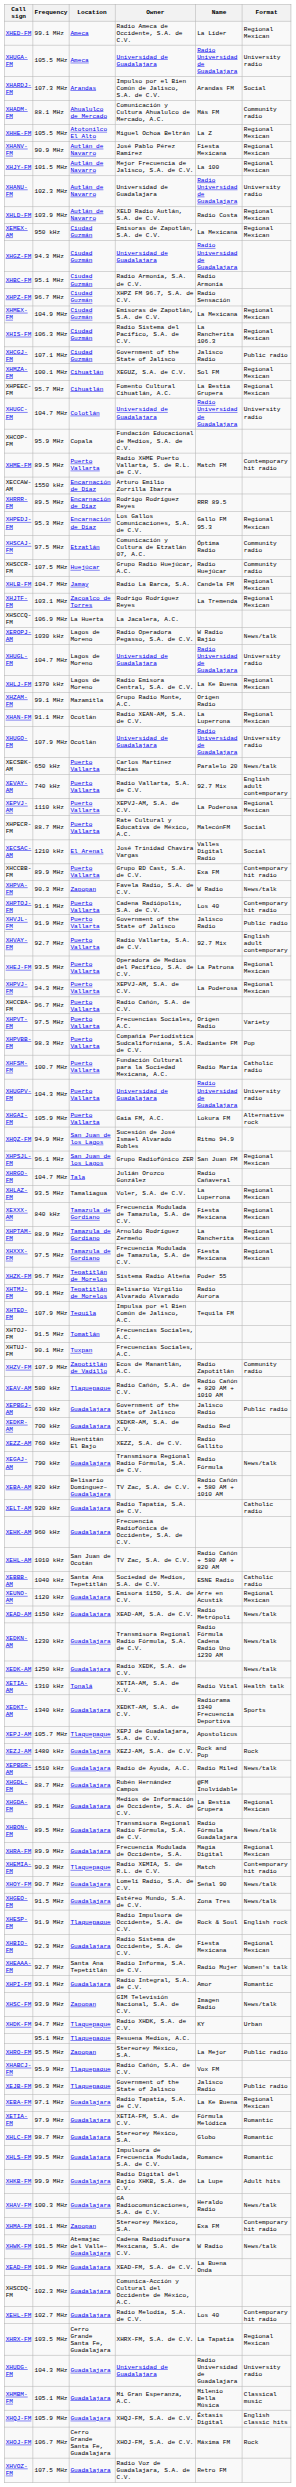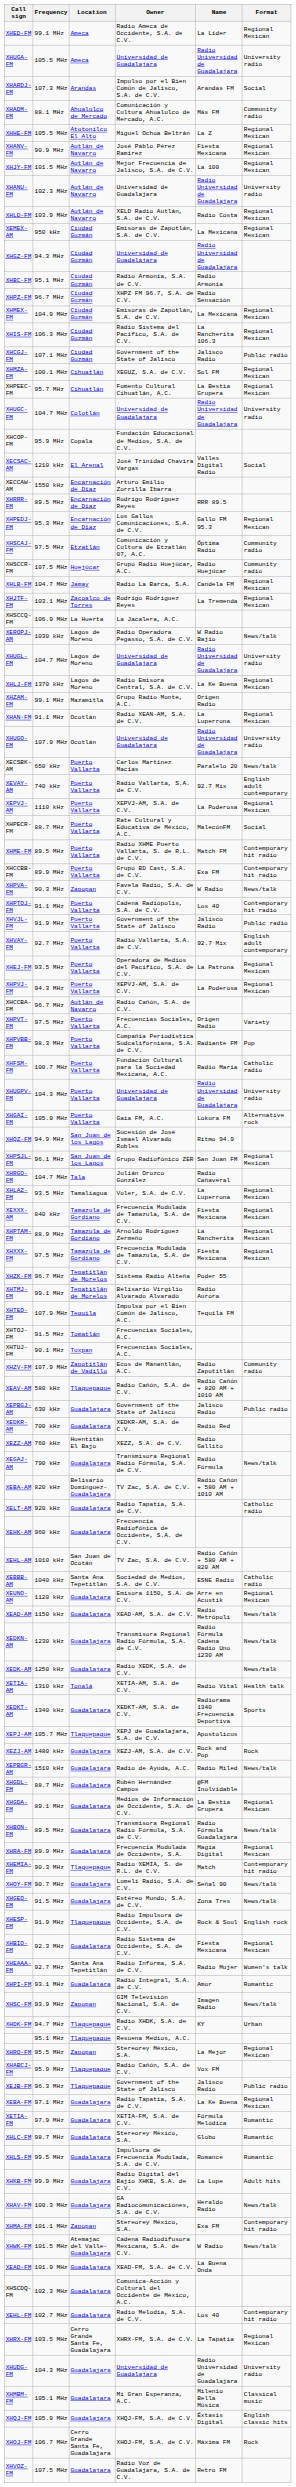rows swapped: (19, 852) <-> (19, 465)
(85, 1005) Puerto Vallarta -> (87, 1005) Autlán de Navarro
(266, 2052) Public radio -> (258, 2052) Regional Mexican
